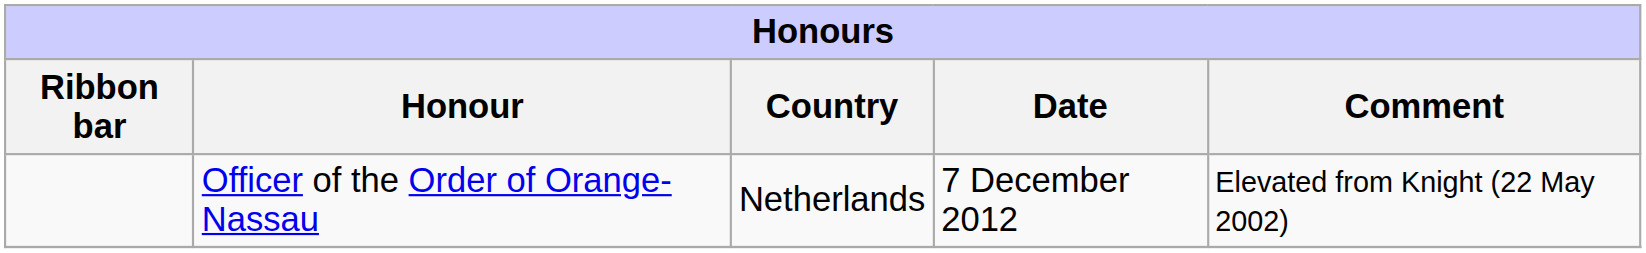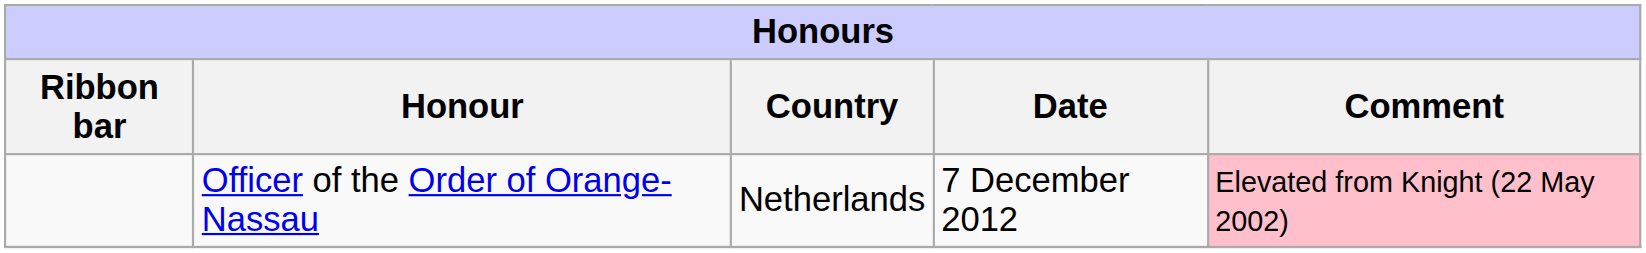(1405, 202) no background -> (1405, 202) pink background
